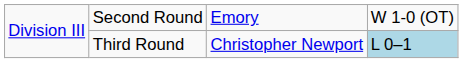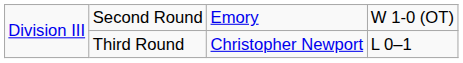(391, 44) lightblue background -> (391, 44) no background
